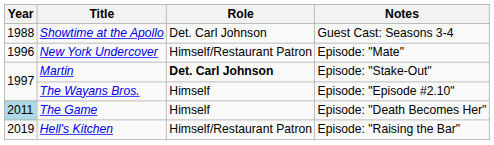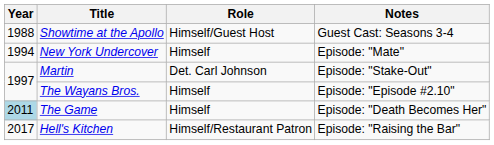(218, 33) Det. Carl Johnson -> (222, 33) Himself/Guest Host
(21, 52) 1996 -> (21, 52) 1994
(241, 52) Himself/Restaurant Patron -> (190, 52) Himself
(221, 71) bold -> (218, 71) normal
(21, 129) 2019 -> (21, 129) 2017
